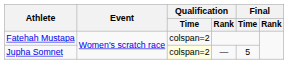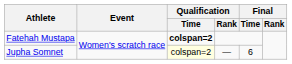(189, 39) normal -> (191, 39) bold
(248, 52) 5 -> (251, 52) 6
